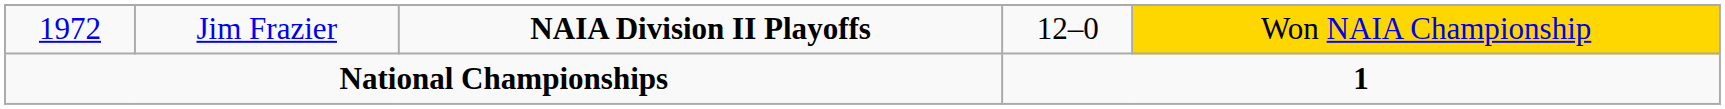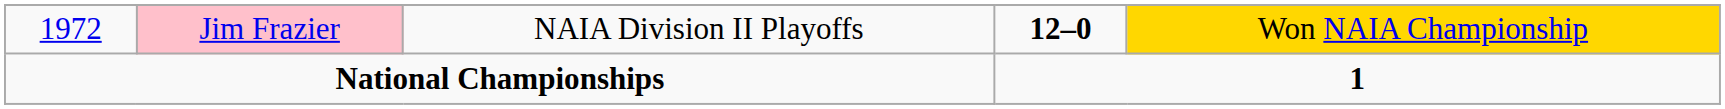(267, 29) no background -> (270, 29) pink background
(701, 29) bold -> (699, 29) normal
(1068, 29) normal -> (1061, 29) bold
